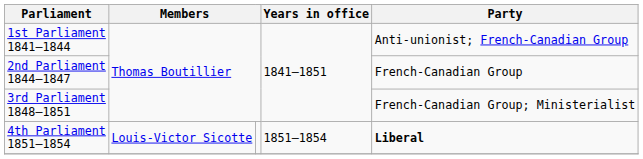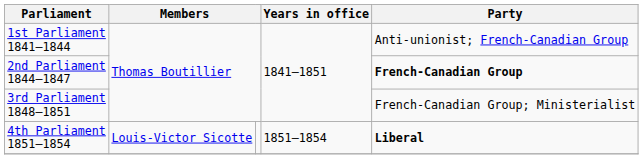(449, 72) normal -> (449, 72) bold
